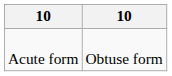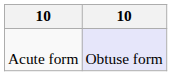(124, 58) no background -> (124, 58) lavender background
